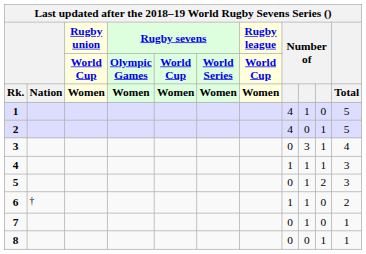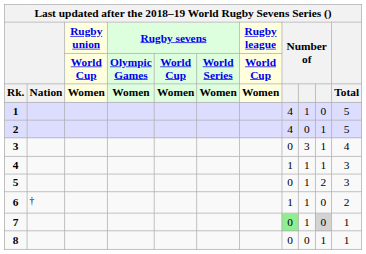(290, 222) no background -> (290, 222) lightgreen background
(323, 222) no background -> (323, 222) lightgrey background
